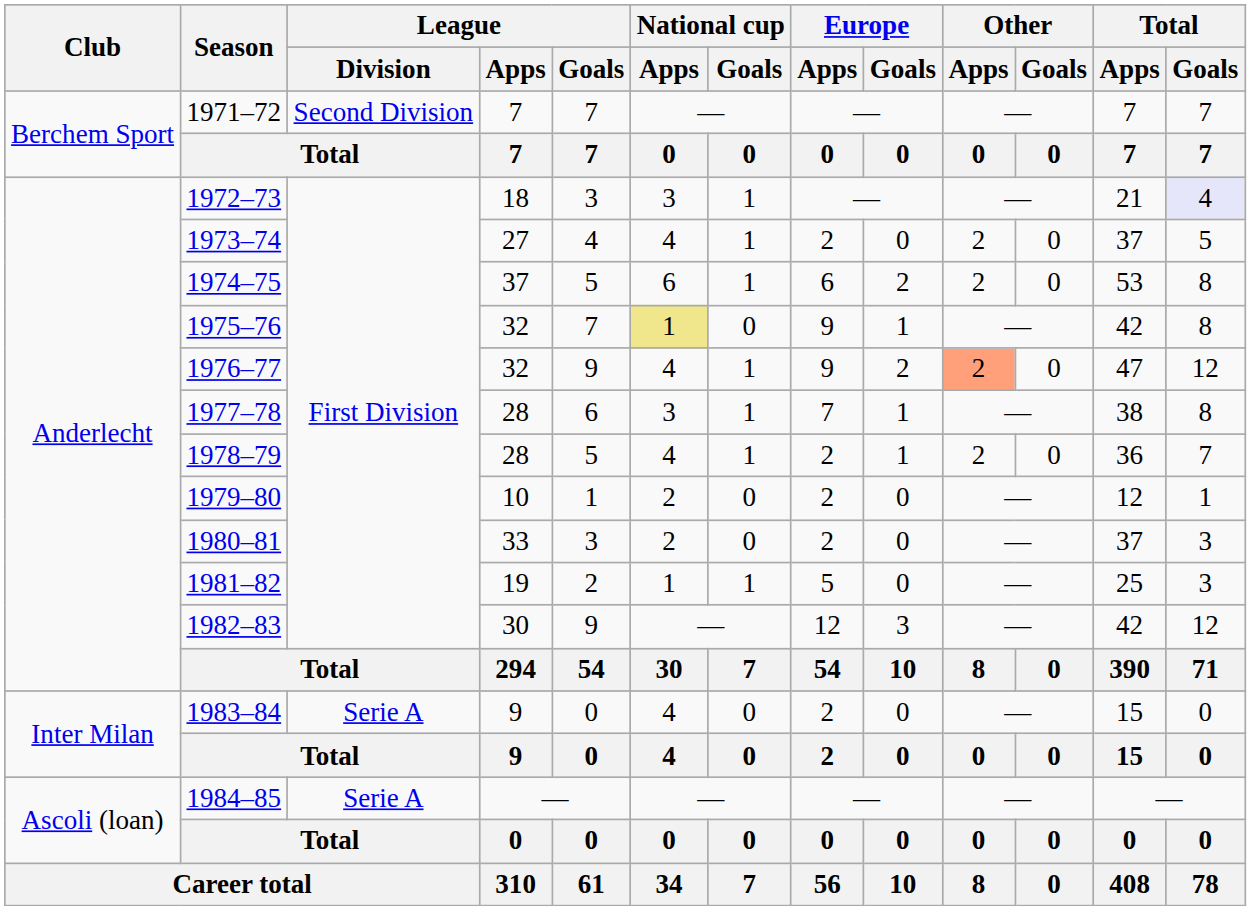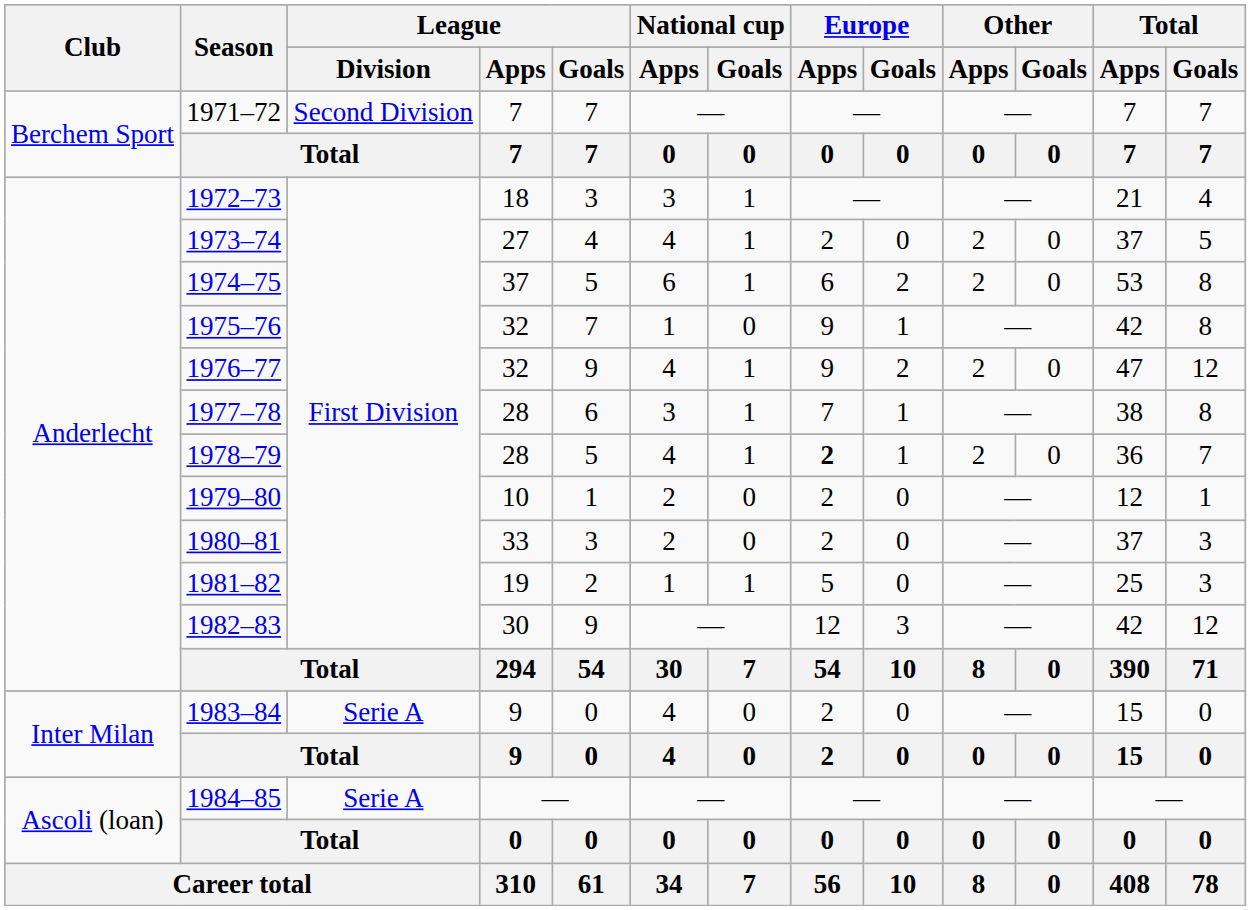(1205, 197) lavender background -> (1205, 197) no background
(669, 326) khaki background -> (669, 326) no background
(978, 369) lightsalmon background -> (978, 369) no background
(827, 454) normal -> (827, 454) bold
